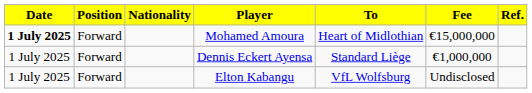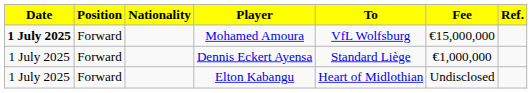(371, 35) Heart of Midlothian -> (371, 35) VfL Wolfsburg
(371, 77) VfL Wolfsburg -> (371, 77) Heart of Midlothian
